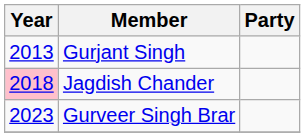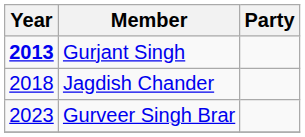(31, 52) normal -> (31, 52) bold
(31, 83) pink background -> (31, 83) no background
